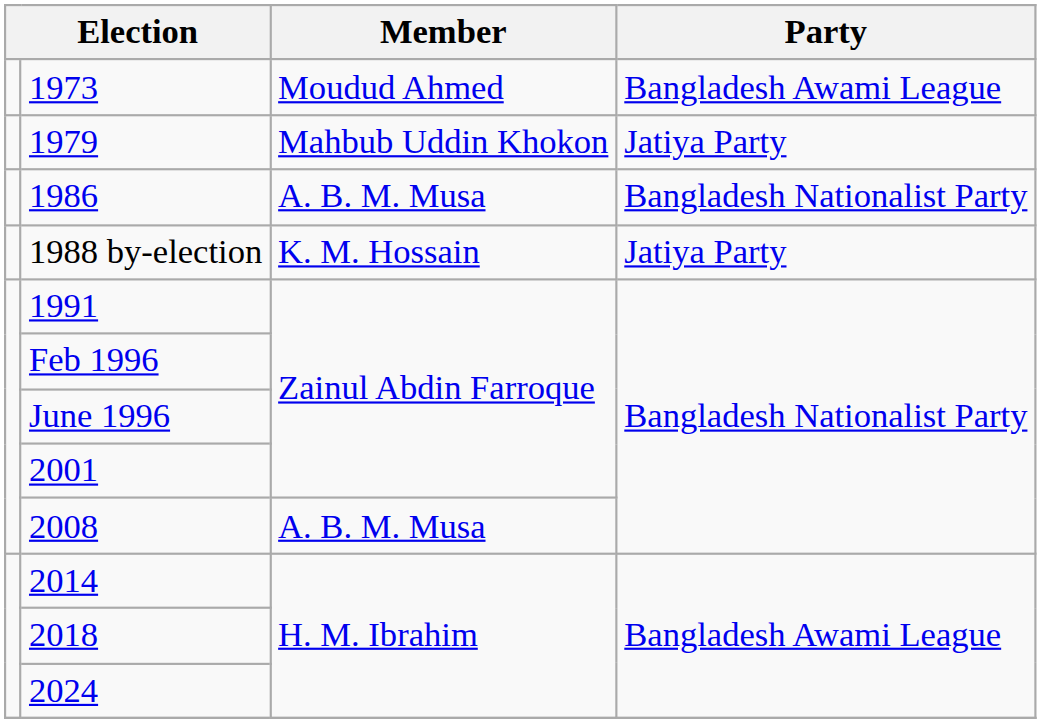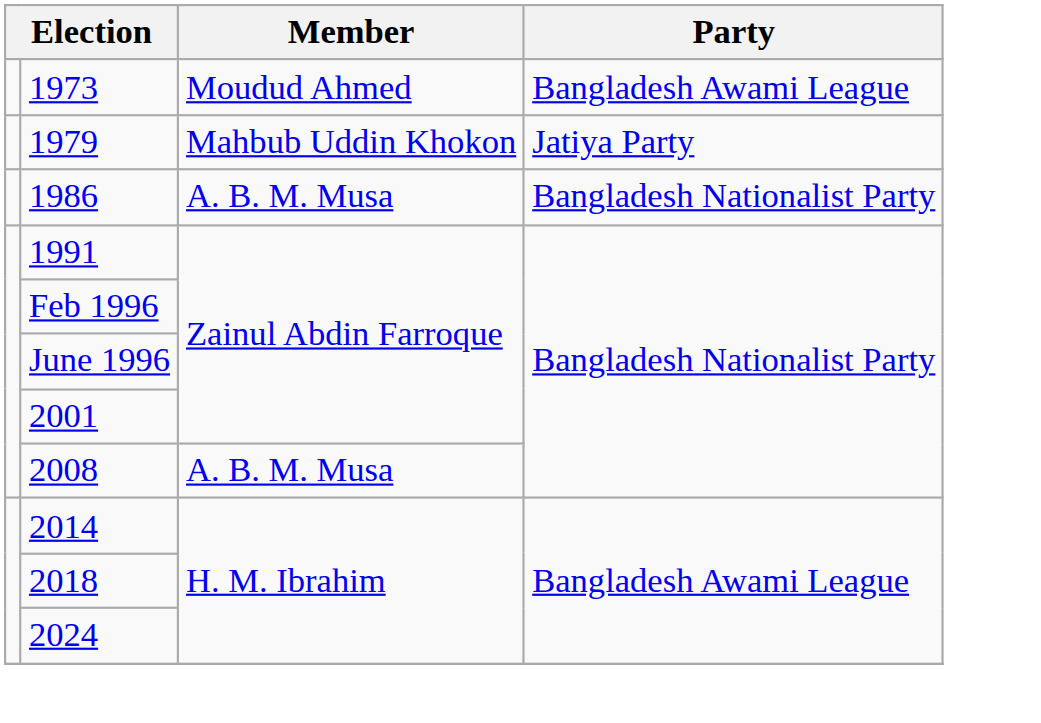- row: (146, 251)
